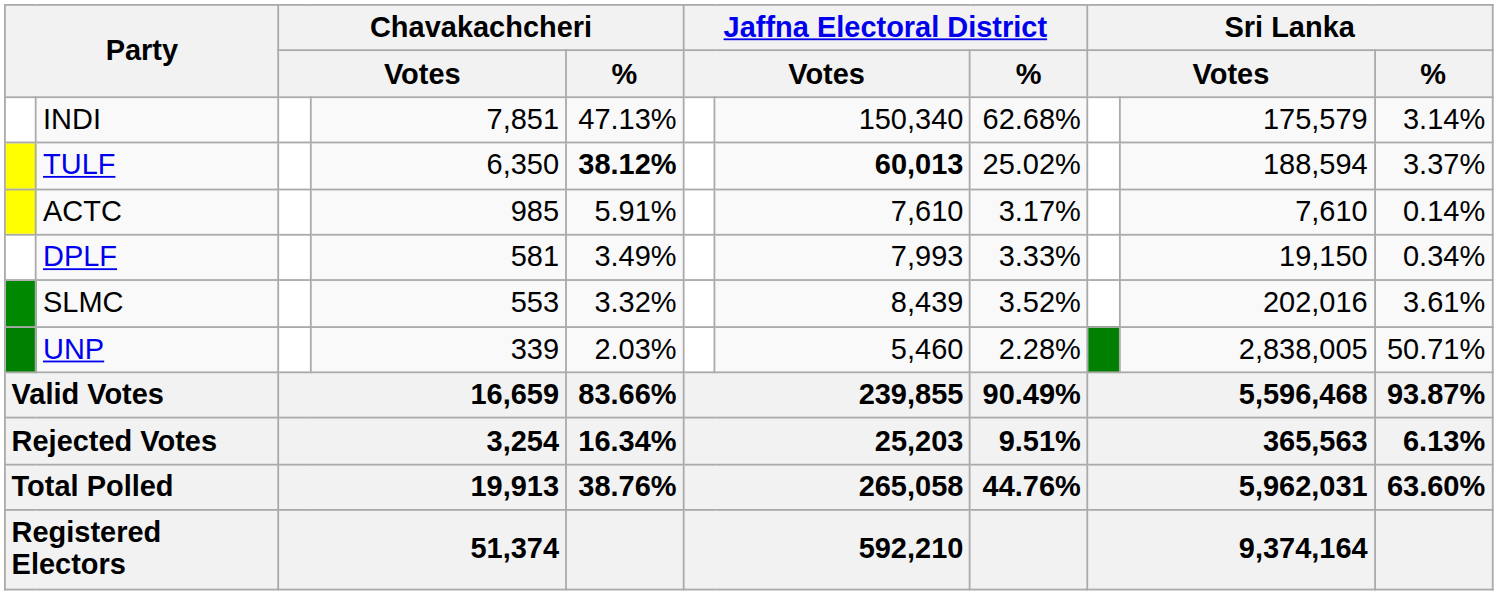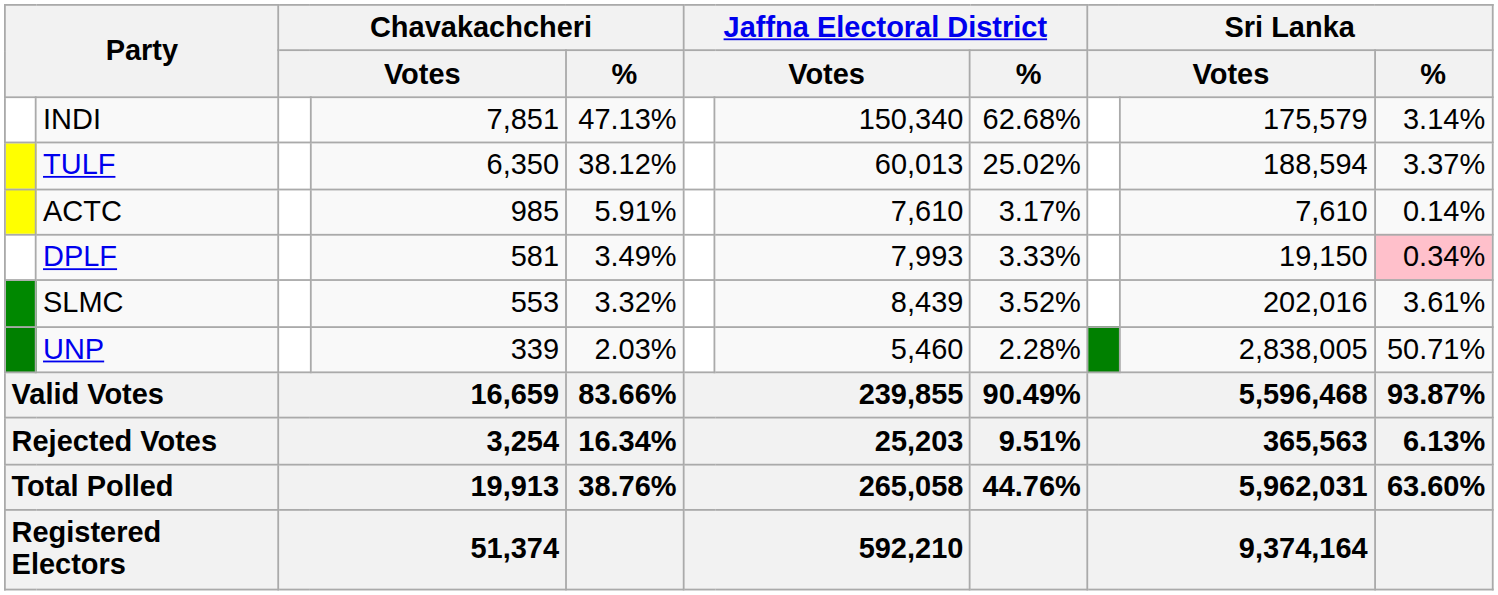(627, 165) bold -> (627, 165) normal
(919, 165) bold -> (919, 165) normal
(1444, 257) no background -> (1444, 257) pink background
